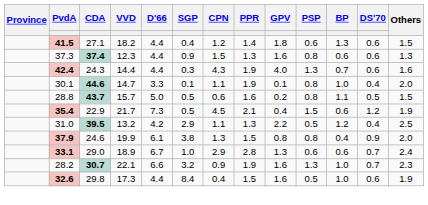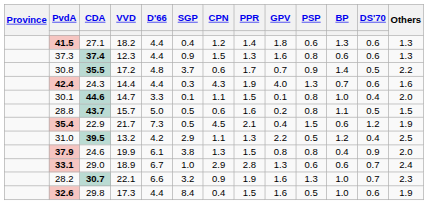(406, 42) 1.5 -> (406, 42) 1.3
+ row: (64, 70)
(249, 84) 1.9 -> (249, 97) 1.5
